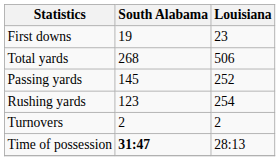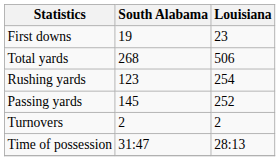rows swapped: (47, 101) <-> (45, 79)
(134, 144) bold -> (134, 144) normal
